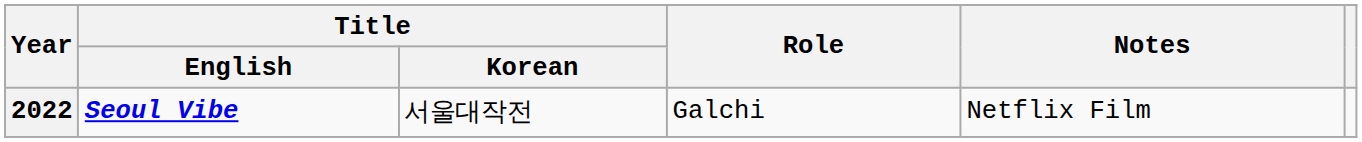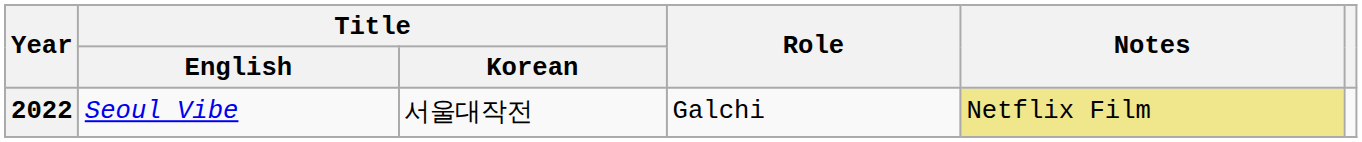(162, 112) bold -> (162, 112) normal
(1059, 112) no background -> (1059, 112) khaki background
